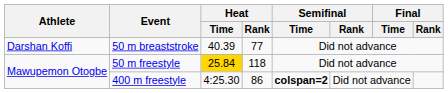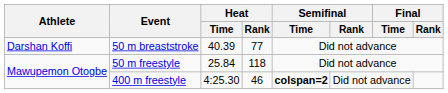(222, 64) gold background -> (222, 64) no background
(257, 81) 86 -> (257, 81) 46
